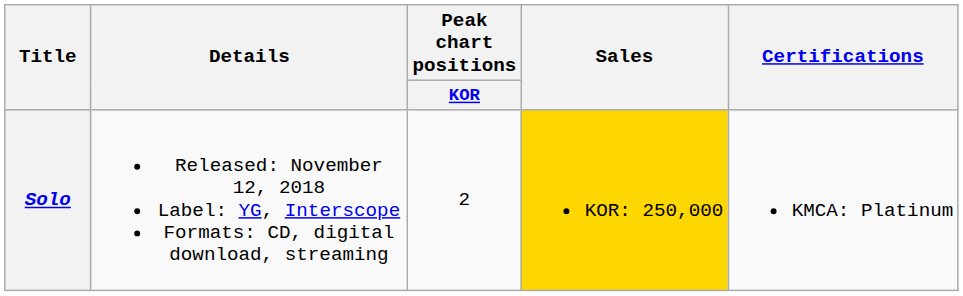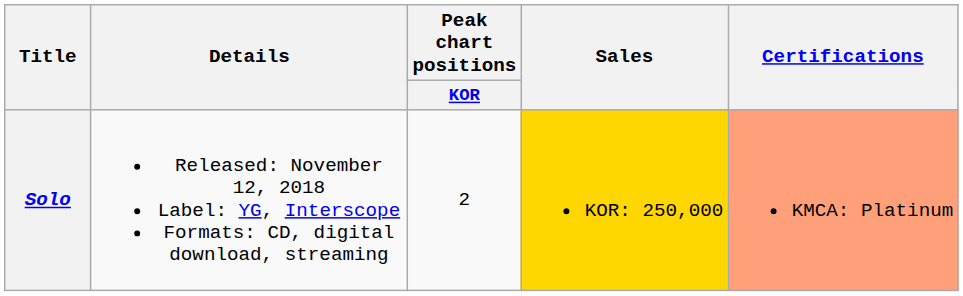(843, 211) no background -> (843, 211) lightsalmon background
